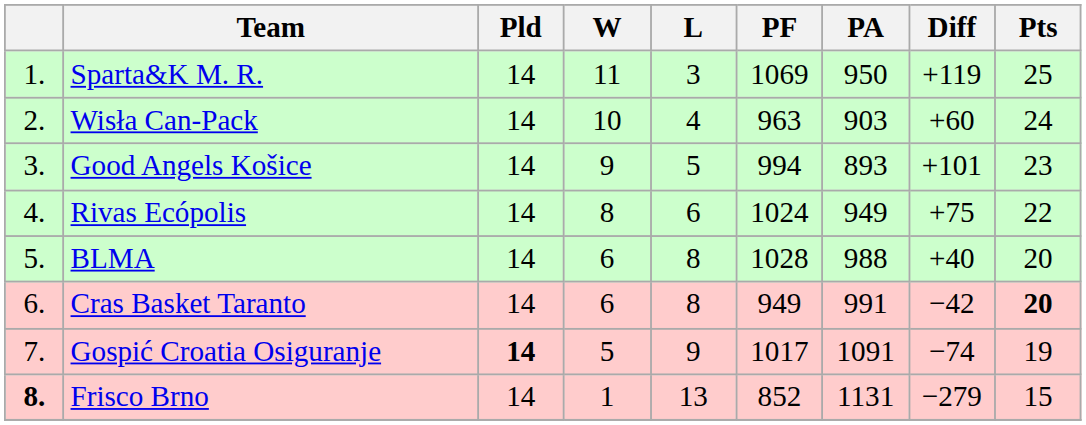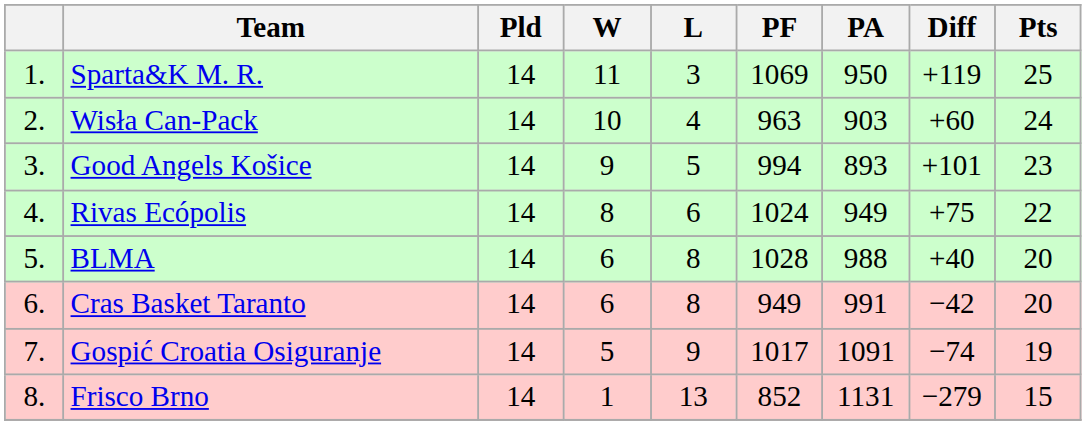(1038, 304) bold -> (1038, 304) normal
(521, 350) bold -> (521, 350) normal
(34, 397) bold -> (34, 397) normal
